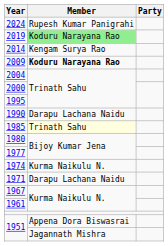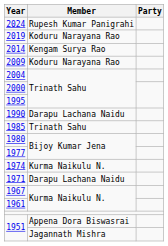(74, 37) lightgreen background -> (74, 37) no background
(74, 62) bold -> (74, 62) normal
(58, 127) lightyellow background -> (58, 127) no background
